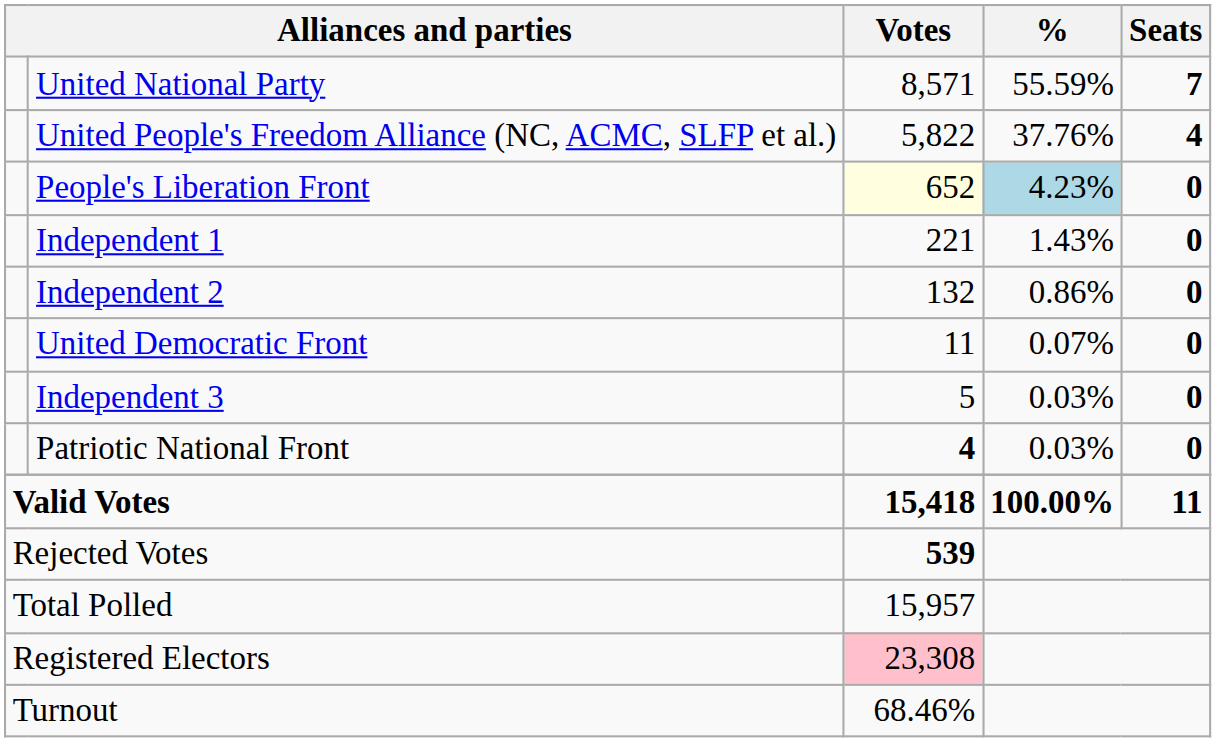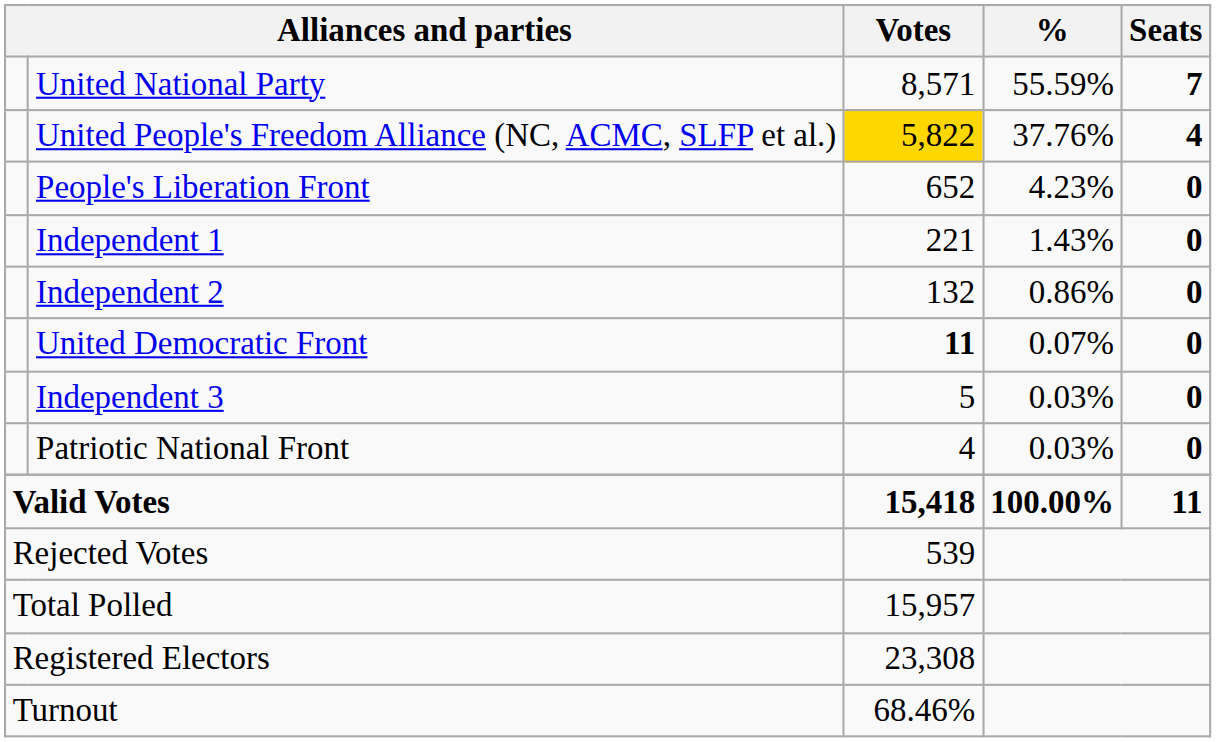(938, 135) no background -> (938, 135) gold background
(950, 187) lightyellow background -> (950, 187) no background
(1071, 187) lightblue background -> (1071, 187) no background
(959, 344) normal -> (960, 344) bold
(967, 448) bold -> (967, 448) normal
(950, 553) bold -> (950, 553) normal
(930, 657) pink background -> (930, 657) no background
